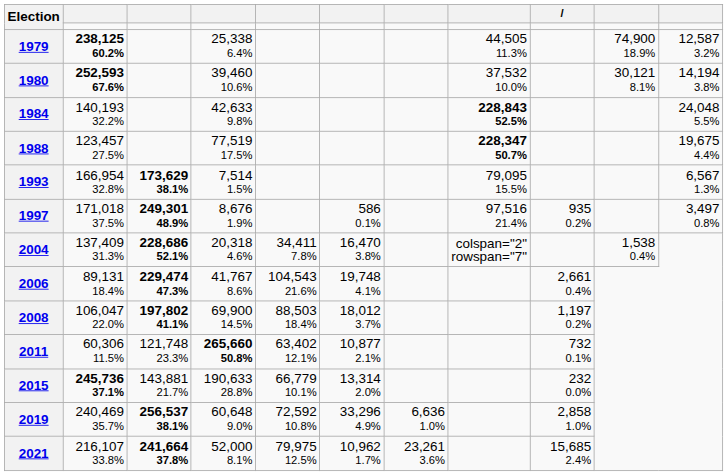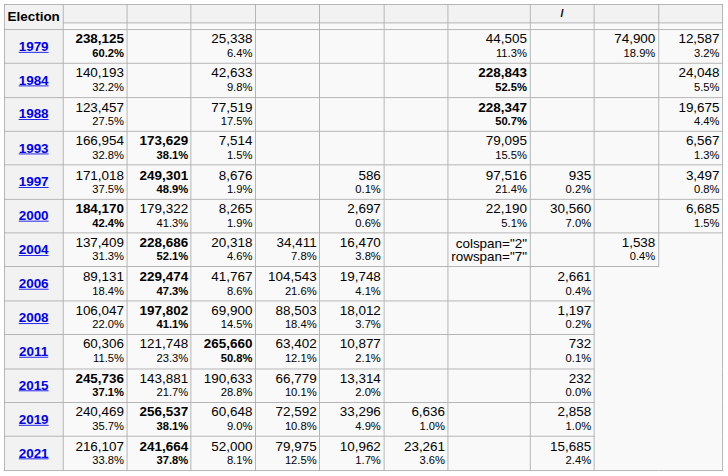- row: (34, 80)
+ row: (34, 216)
